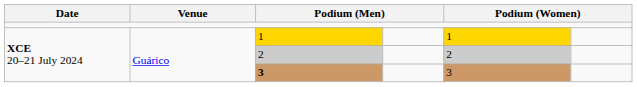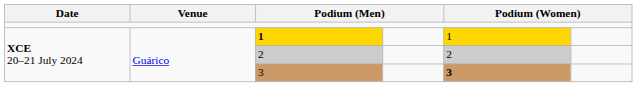(261, 36) normal -> (261, 36) bold
(261, 72) bold -> (261, 72) normal
(449, 72) normal -> (449, 72) bold
